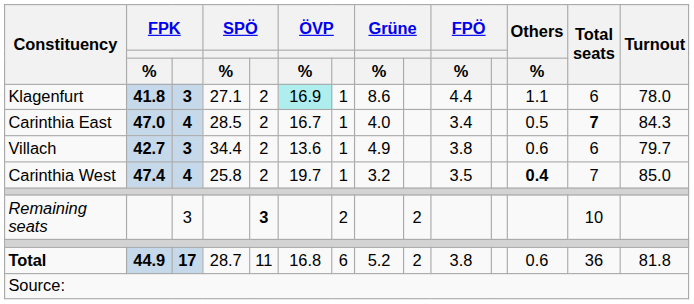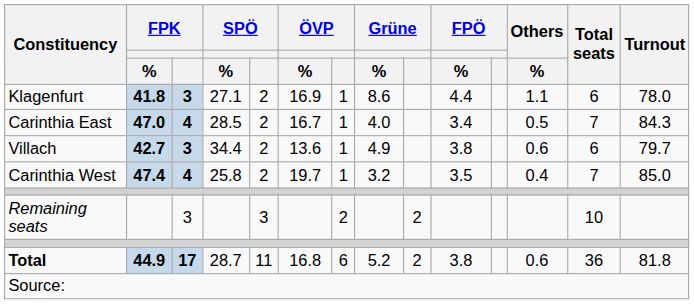(305, 97) paleturquoise background -> (305, 97) no background
(594, 123) bold -> (594, 123) normal
(537, 175) bold -> (537, 175) normal
(264, 218) bold -> (264, 218) normal
